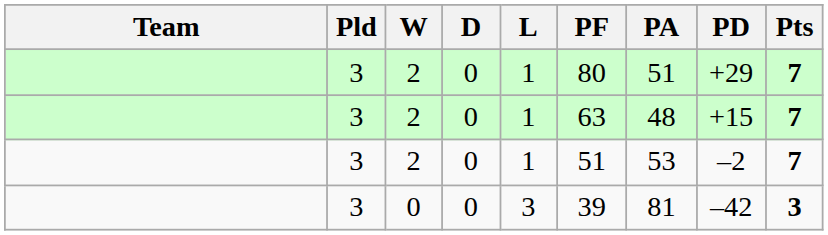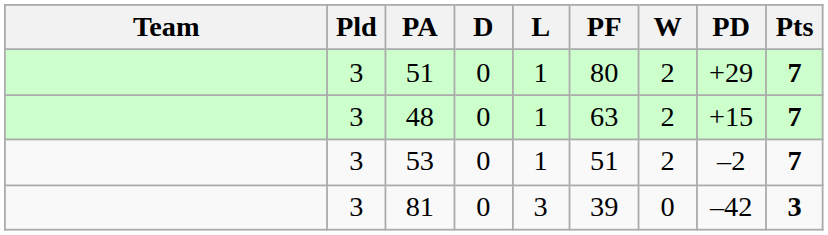columns swapped: (414, 26) <-> (661, 26)
